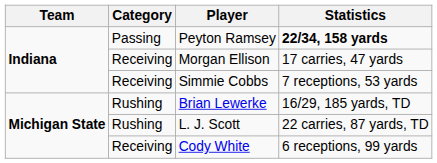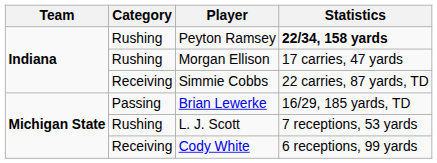(136, 37) Passing -> (137, 37) Rushing
(142, 59) Receiving -> (137, 59) Rushing
(350, 81) 7 receptions, 53 yards -> (355, 81) 22 carries, 87 yards, TD
(137, 103) Rushing -> (136, 103) Passing
(355, 125) 22 carries, 87 yards, TD -> (350, 125) 7 receptions, 53 yards
